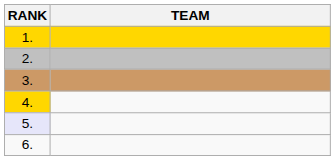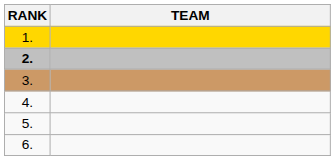(27, 59) normal -> (27, 59) bold
(27, 102) gold background -> (27, 102) no background
(27, 124) lavender background -> (27, 124) no background
